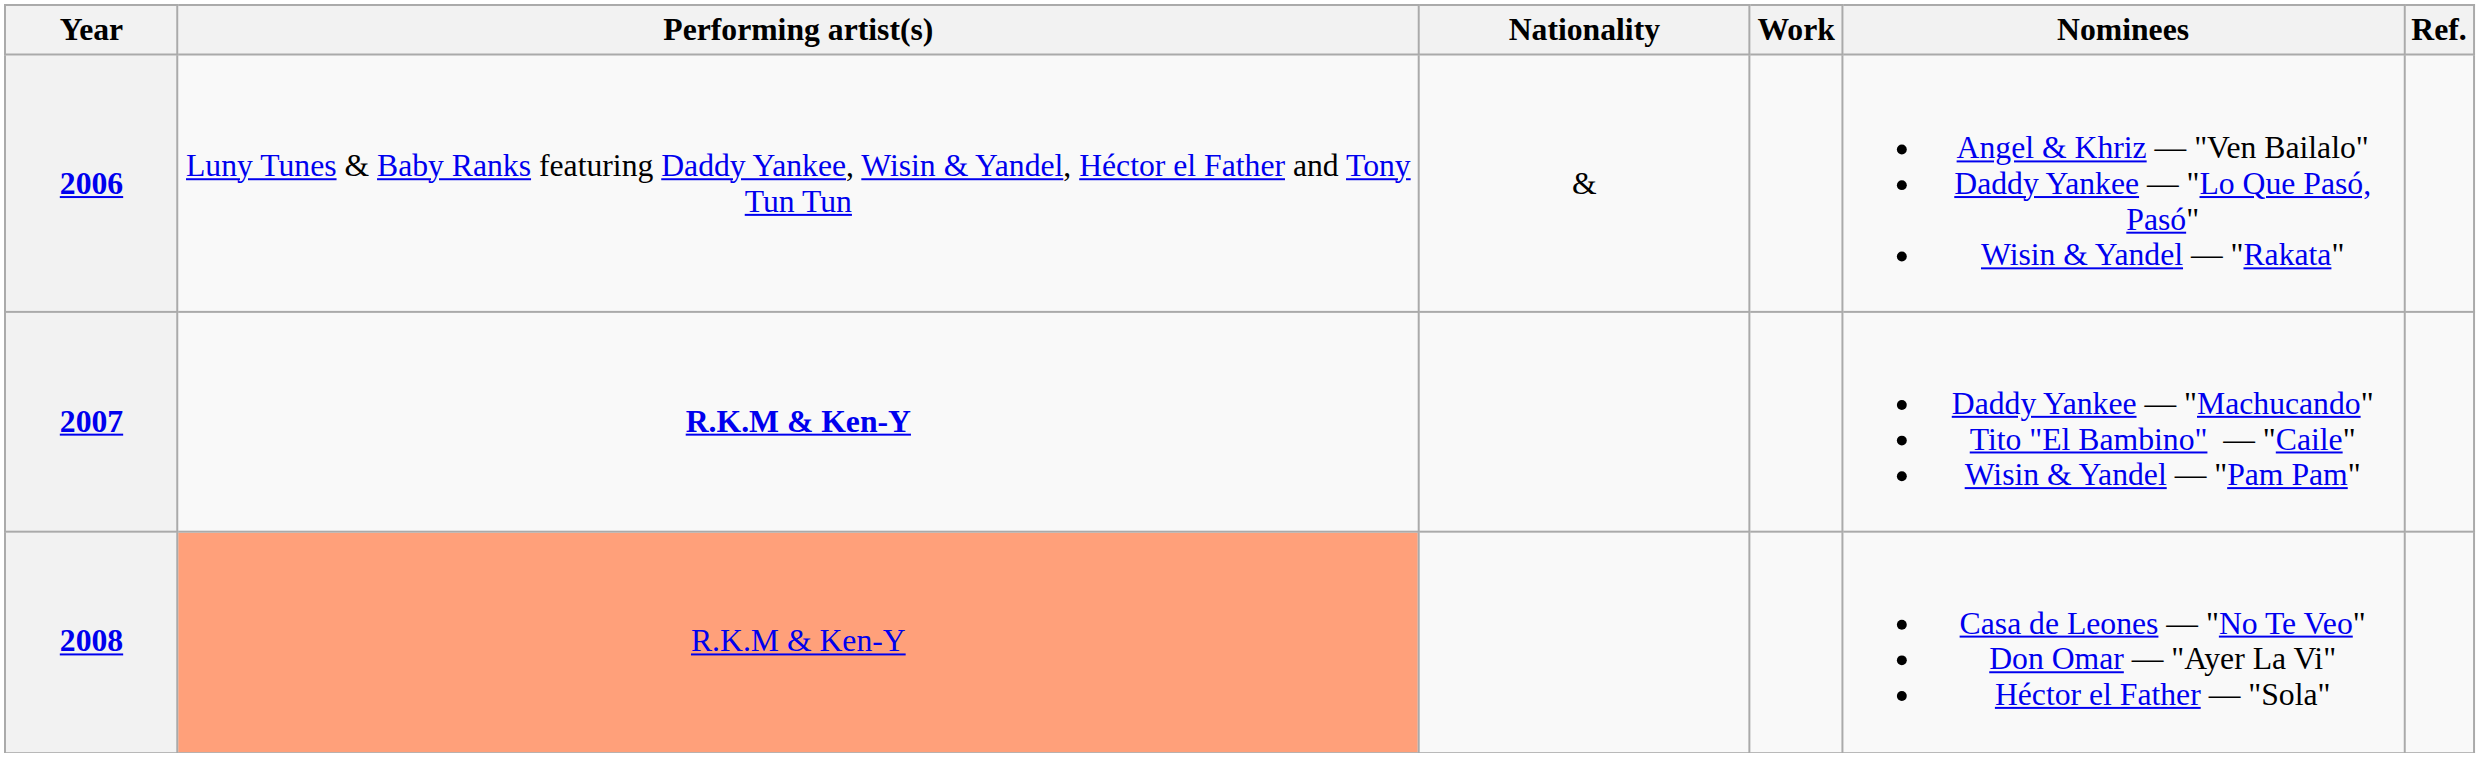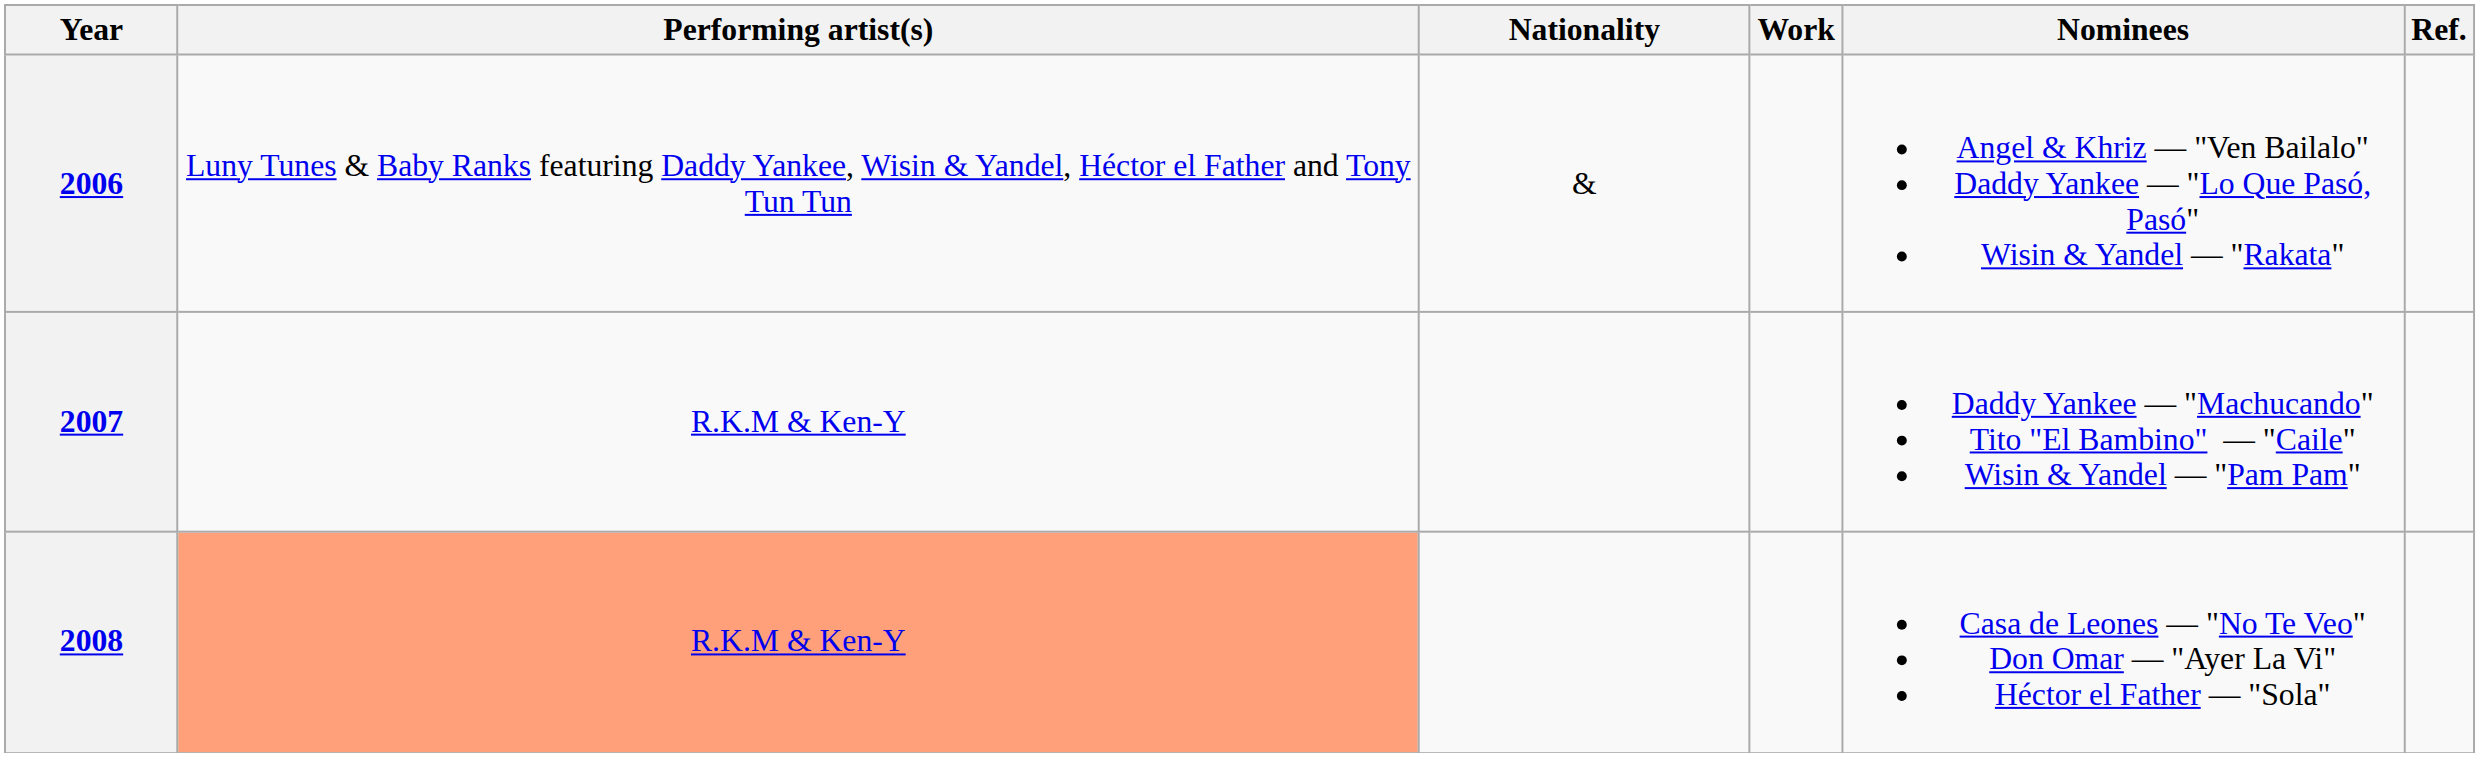(798, 421) bold -> (798, 421) normal
